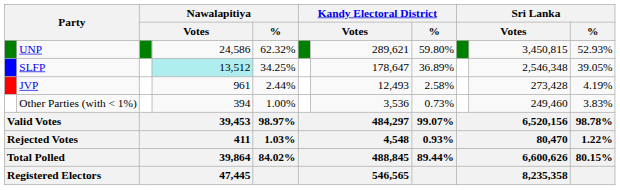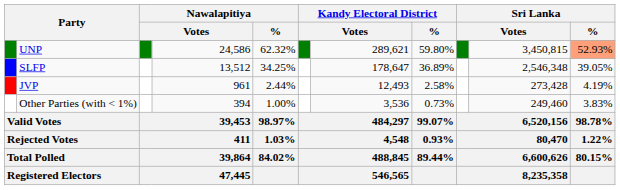(595, 49) no background -> (595, 49) lightsalmon background
(235, 67) paleturquoise background -> (235, 67) no background
